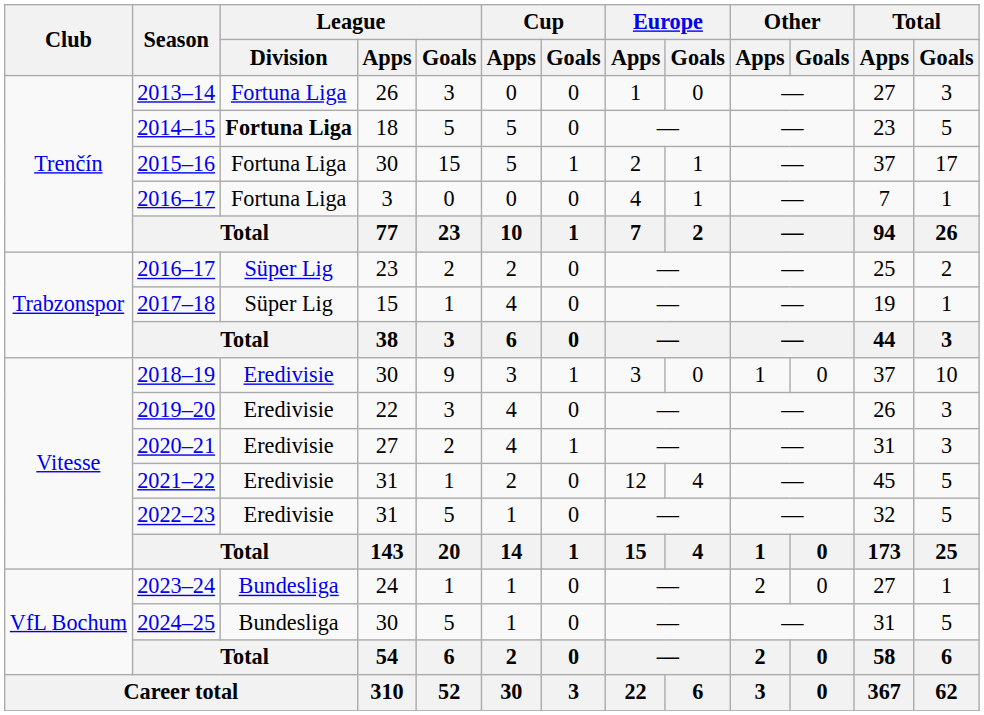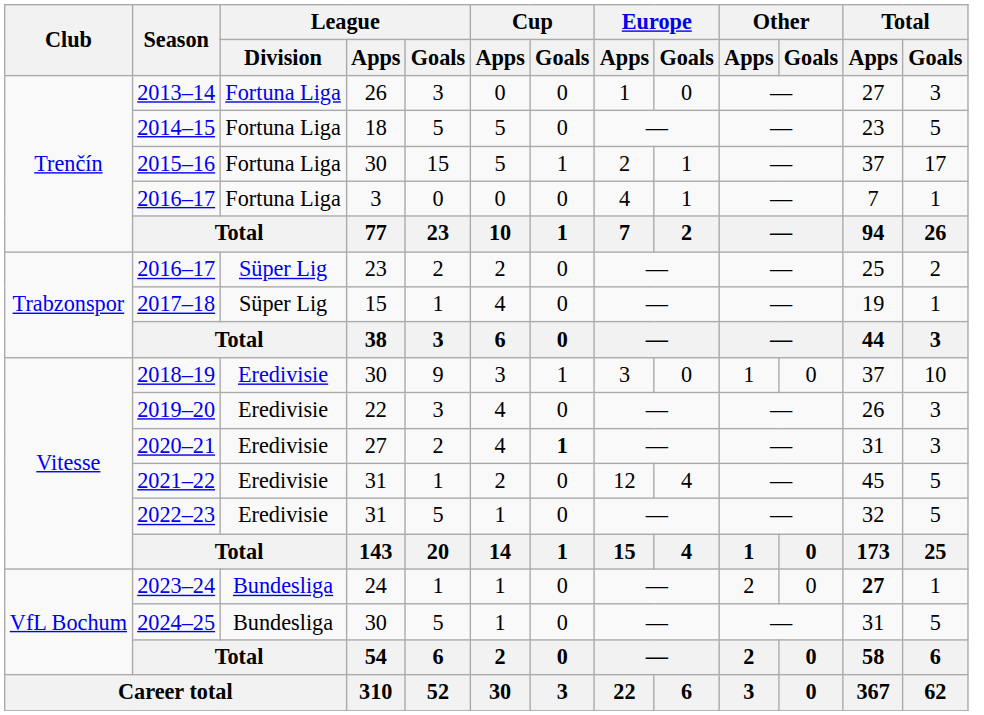(289, 127) bold -> (283, 127) normal
(573, 445) normal -> (562, 445) bold
(884, 586) normal -> (873, 586) bold
